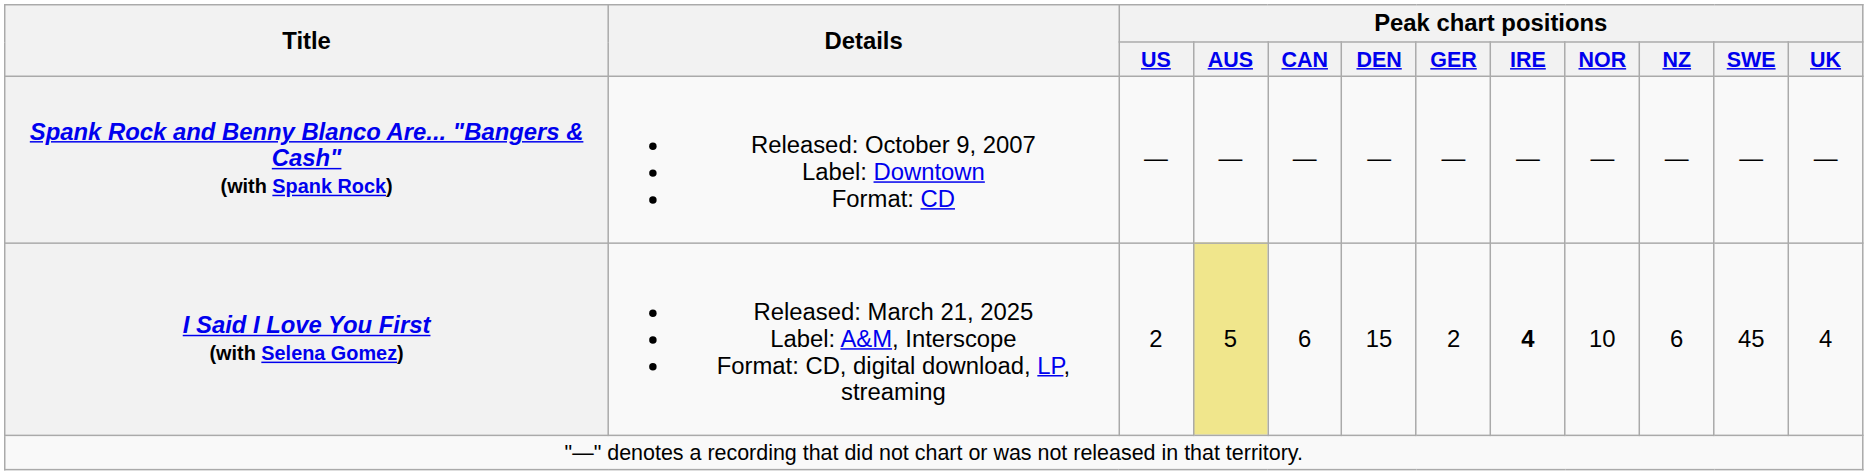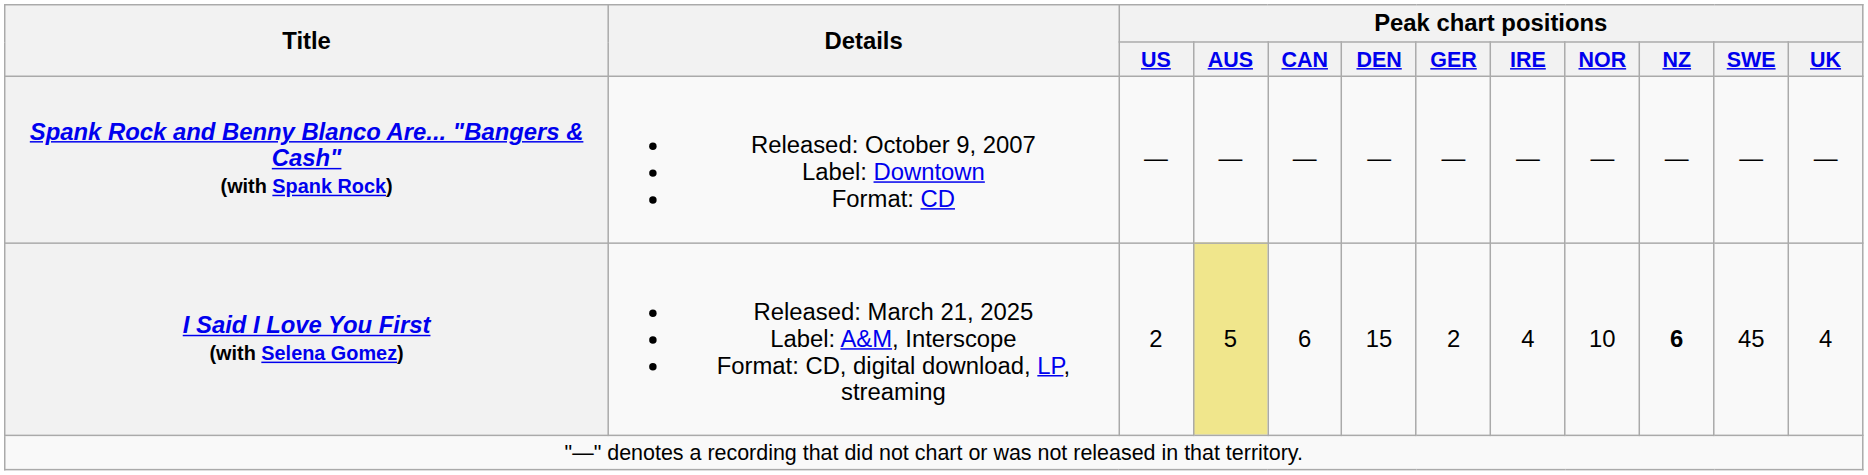(1528, 338) bold -> (1528, 338) normal
(1677, 338) normal -> (1677, 338) bold
